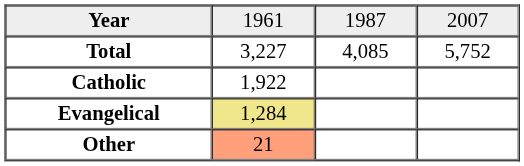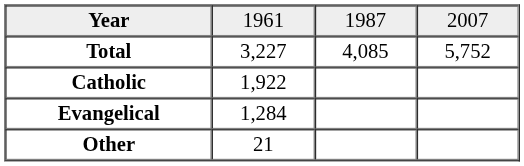(263, 113) khaki background -> (263, 113) no background
(263, 144) lightsalmon background -> (263, 144) no background
